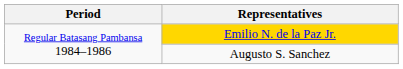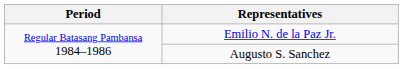(280, 34) gold background -> (280, 34) no background
